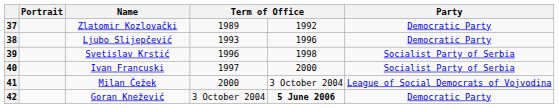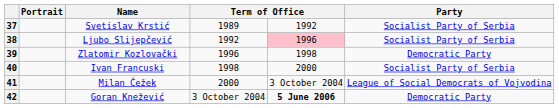(127, 26) Zlatomir Kozlovački -> (127, 26) Svetislav Krstić
(449, 26) Democratic Party -> (449, 26) Socialist Party of Serbia
(229, 40) 1993 -> (229, 40) 1992
(306, 40) no background -> (306, 40) pink background
(449, 40) Democratic Party -> (449, 40) Socialist Party of Serbia
(127, 54) Svetislav Krstić -> (127, 54) Zlatomir Kozlovački
(449, 54) Socialist Party of Serbia -> (449, 54) Democratic Party
(229, 68) 1997 -> (229, 68) 1998
